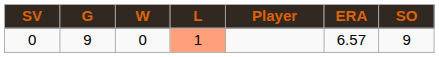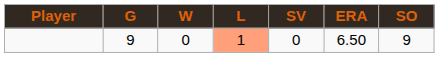columns swapped: (275, 16) <-> (32, 16)
(351, 40) 6.57 -> (351, 40) 6.50
